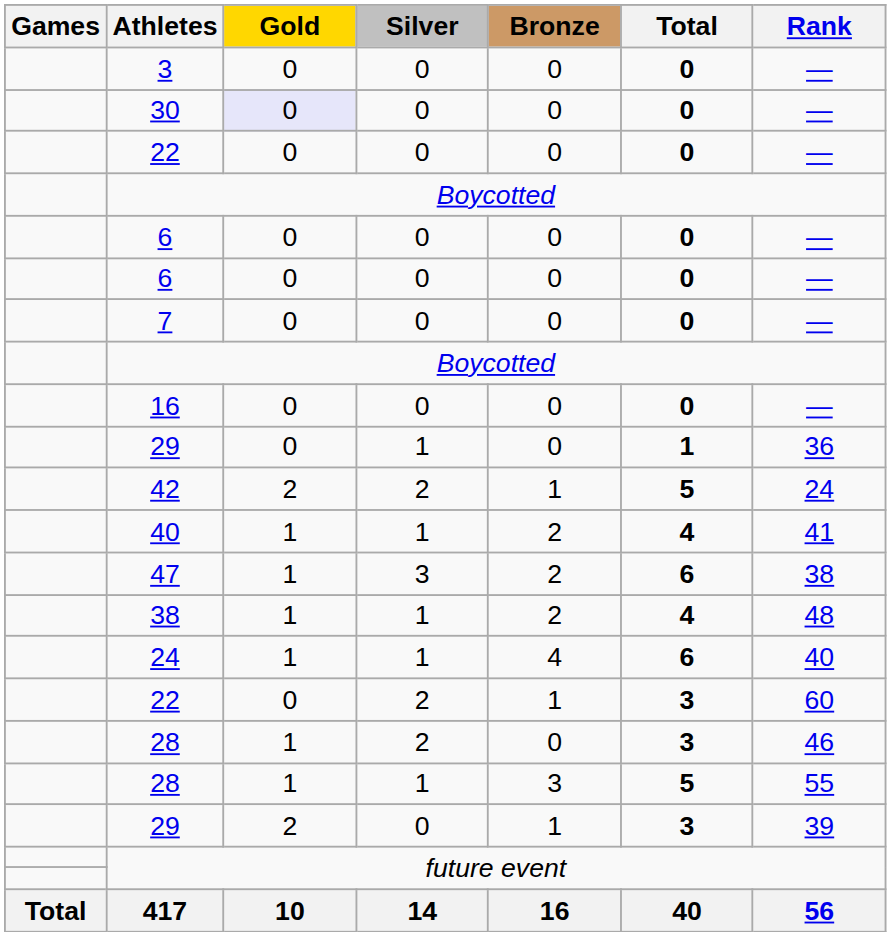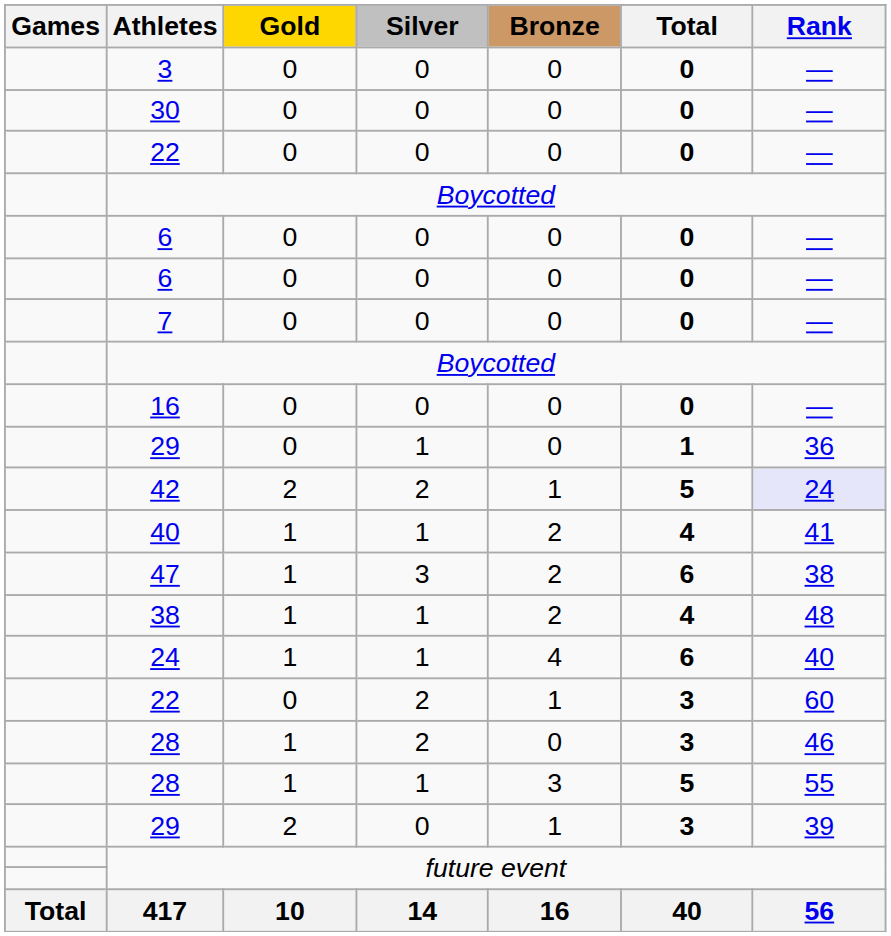(290, 111) lavender background -> (290, 111) no background
(819, 489) no background -> (819, 489) lavender background
